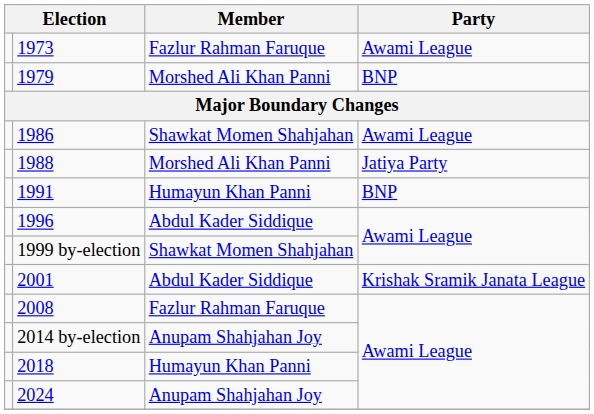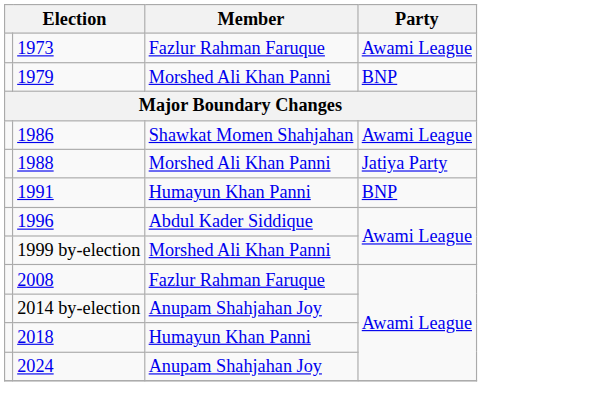(251, 250) Shawkat Momen Shahjahan -> (240, 250) Morshed Ali Khan Panni
- row: (35, 279)
